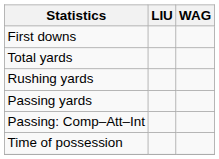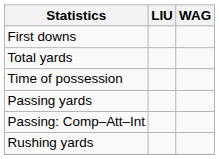rows swapped: (50, 79) <-> (65, 143)
